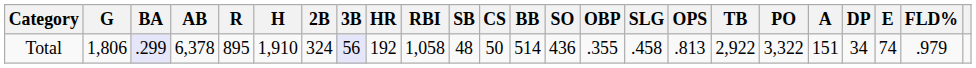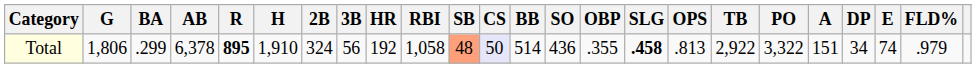(44, 48) no background -> (44, 48) lightyellow background
(151, 48) lavender background -> (151, 48) no background
(236, 48) normal -> (236, 48) bold
(351, 48) lavender background -> (351, 48) no background
(464, 48) no background -> (464, 48) lightsalmon background
(495, 48) no background -> (495, 48) lavender background
(647, 48) normal -> (647, 48) bold
